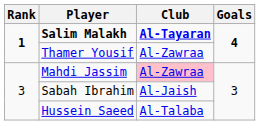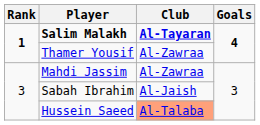(172, 72) pink background -> (172, 72) no background
(172, 110) no background -> (172, 110) lightsalmon background
